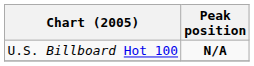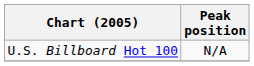(215, 51) bold -> (215, 51) normal
